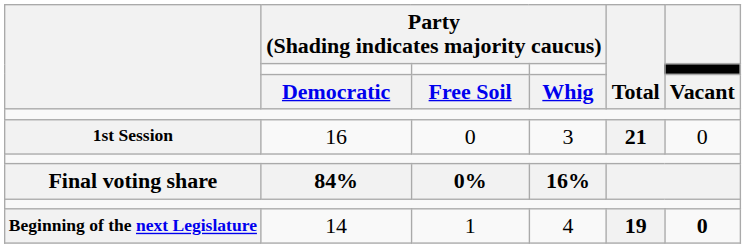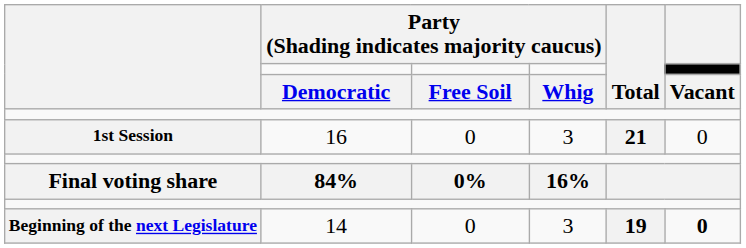(470, 226) 1 -> (470, 226) 0
(568, 226) 4 -> (568, 226) 3
